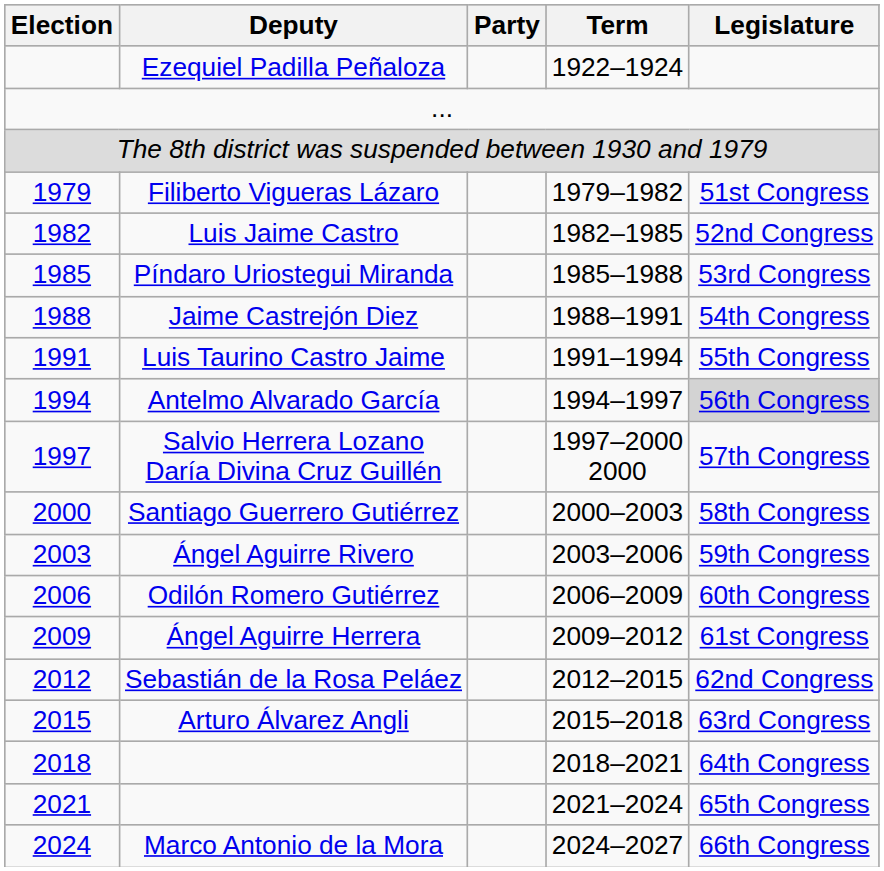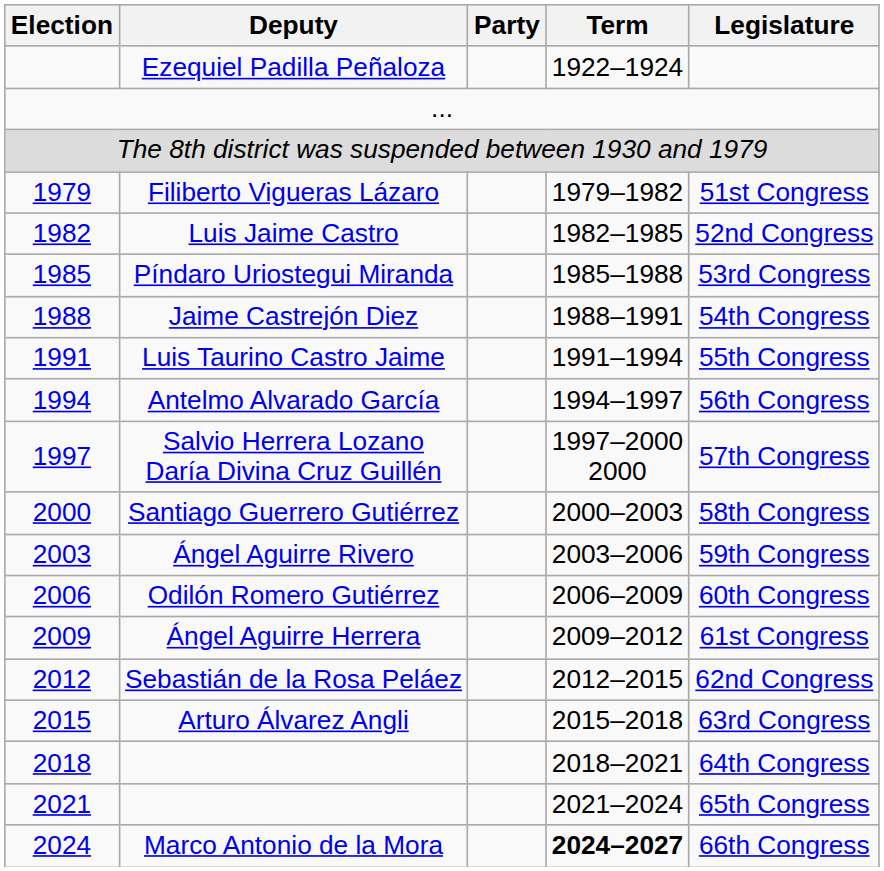(784, 399) lightgrey background -> (784, 399) no background
(618, 845) normal -> (618, 845) bold
